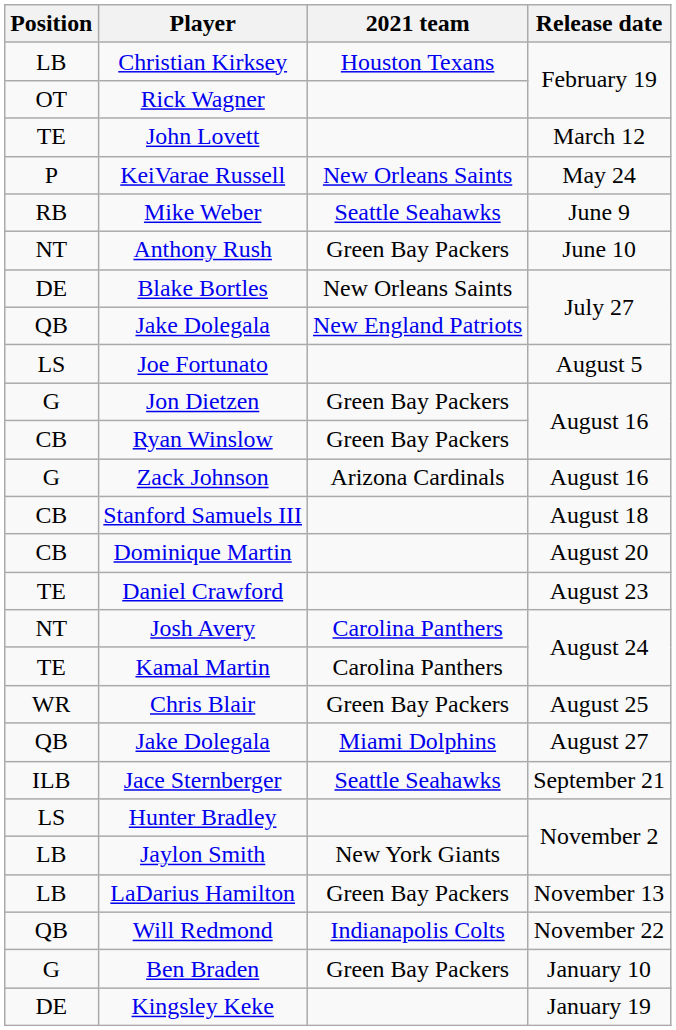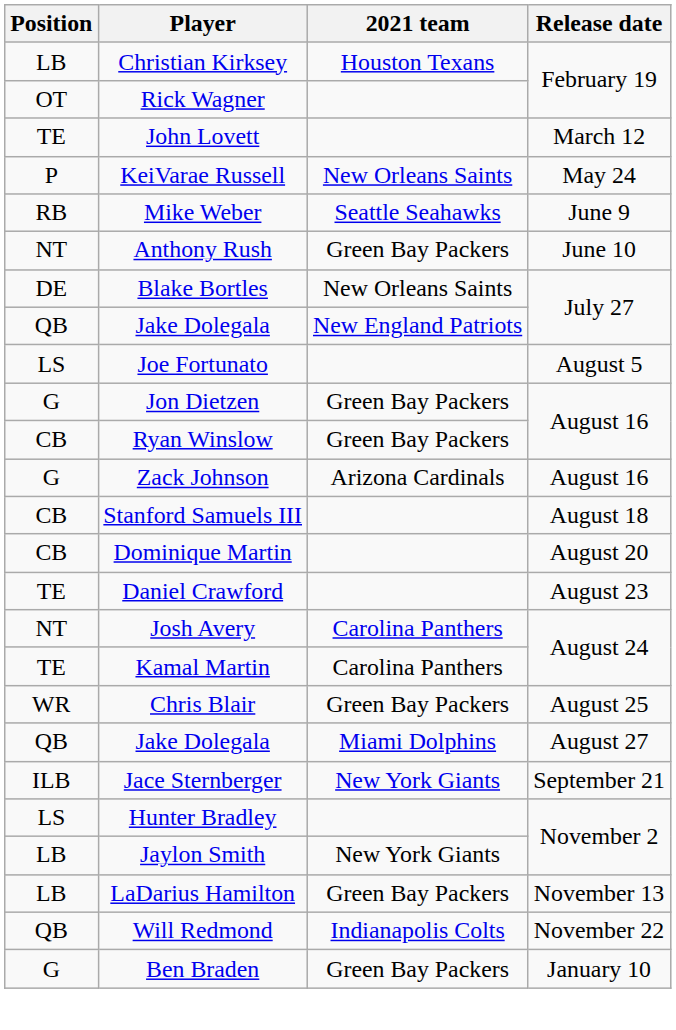(418, 779) Seattle Seahawks -> (418, 779) New York Giants
- row: (203, 1006)
